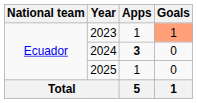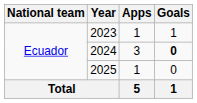(174, 32) lightsalmon background -> (174, 32) no background
(137, 51) bold -> (137, 51) normal
(174, 51) normal -> (174, 51) bold
